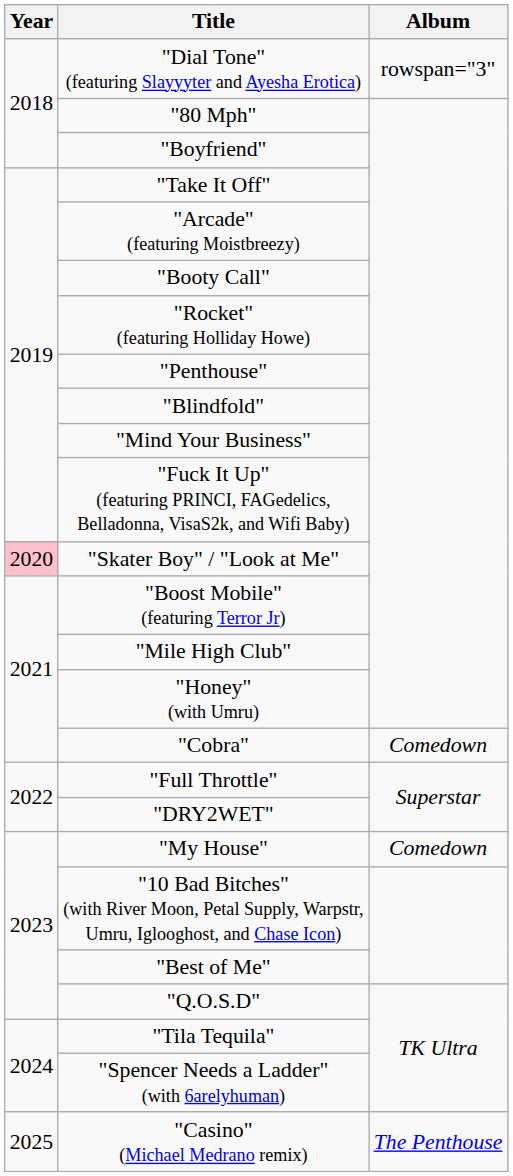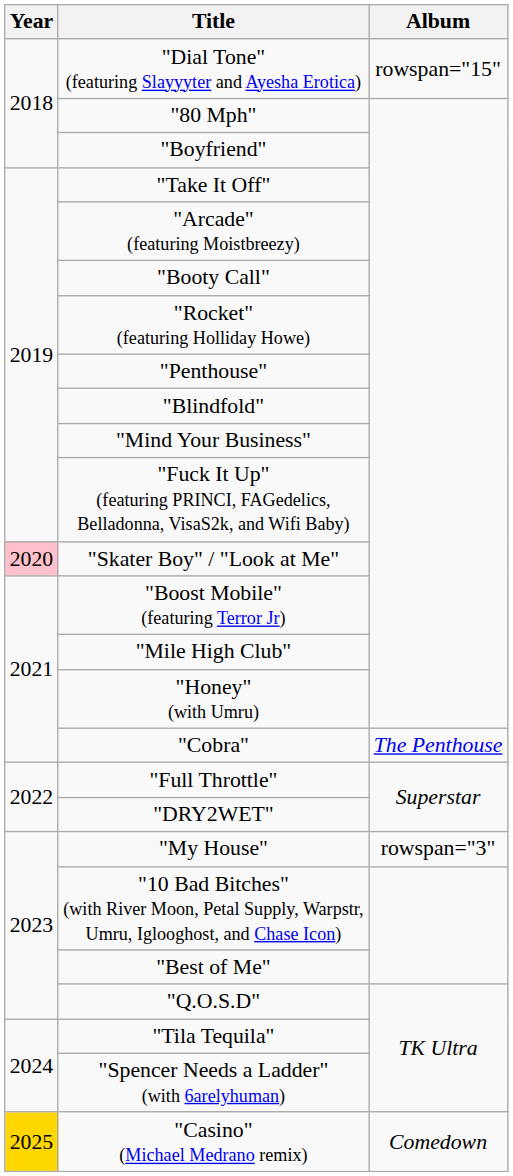(438, 68) rowspan="3" -> (438, 68) rowspan="15"
(438, 745) Comedown -> (438, 745) The Penthouse
(438, 848) Comedown -> (438, 848) rowspan="3"
(31, 1141) no background -> (31, 1141) gold background
(438, 1141) The Penthouse -> (438, 1141) Comedown
